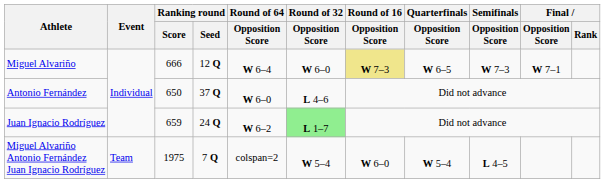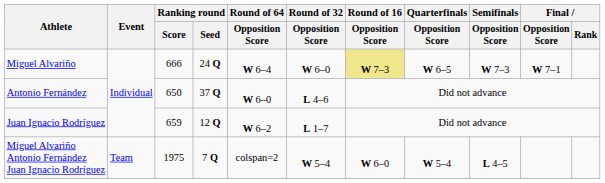(210, 64) 12 Q -> (210, 64) 24 Q
(210, 123) 24 Q -> (210, 123) 12 Q
(316, 129) lightgreen background -> (316, 129) no background
